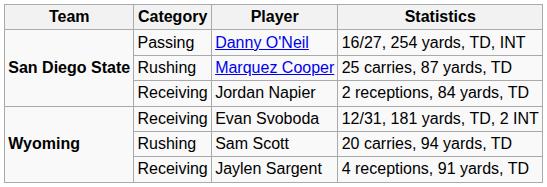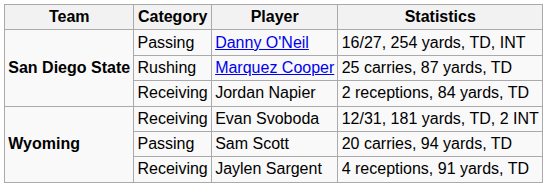(167, 144) Rushing -> (166, 144) Passing
